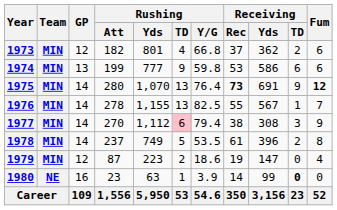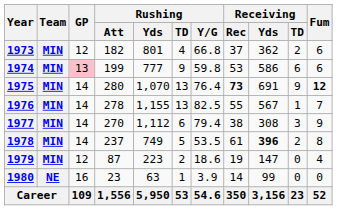(82, 68) no background -> (82, 68) pink background
(182, 123) pink background -> (182, 123) no background
(268, 141) normal -> (268, 141) bold
(297, 178) bold -> (297, 178) normal
